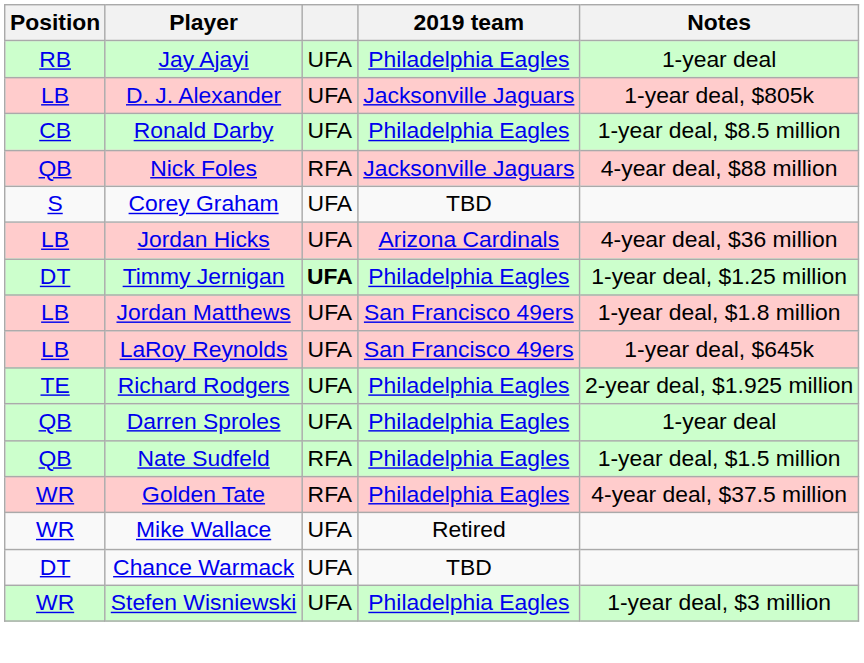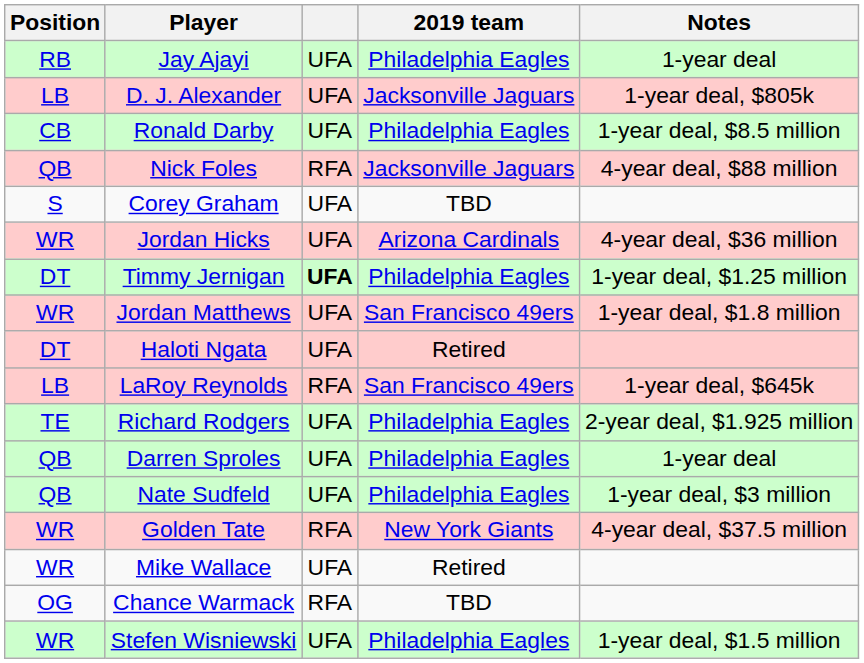(55, 240) LB -> (55, 240) WR
(55, 312) LB -> (55, 312) WR
+ row: (204, 349)
(330, 349) UFA -> (330, 385) RFA
(330, 458) RFA -> (330, 494) UFA
(719, 458) 1-year deal, $1.5 million -> (719, 494) 1-year deal, $3 million
(469, 494) Philadelphia Eagles -> (469, 530) New York Giants
(55, 566) DT -> (55, 603) OG
(330, 566) UFA -> (330, 603) RFA
(719, 603) 1-year deal, $3 million -> (719, 639) 1-year deal, $1.5 million
